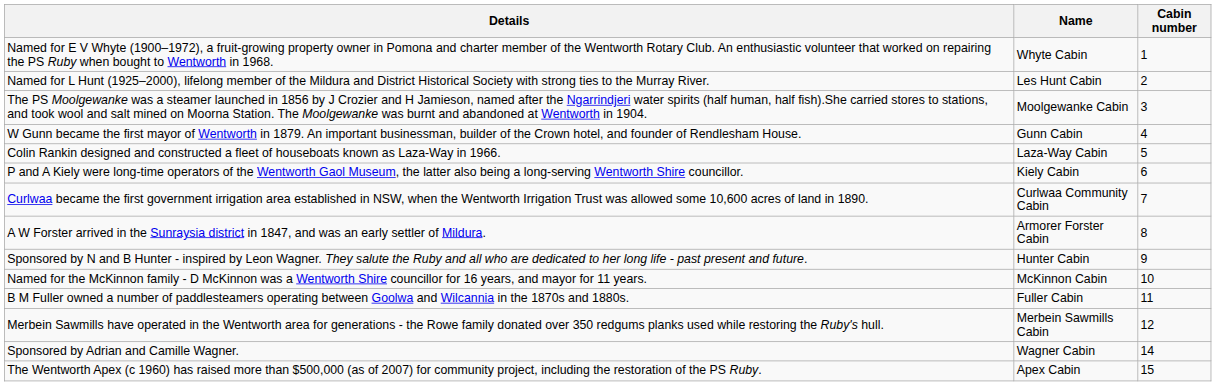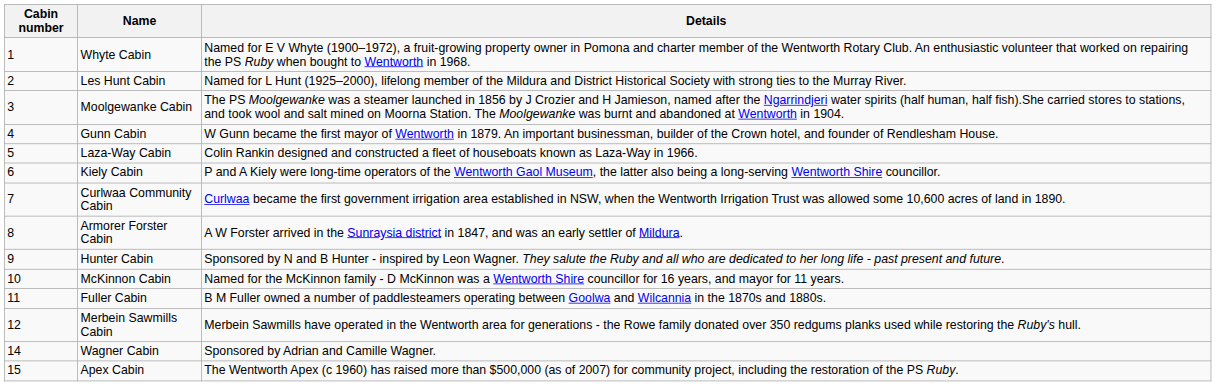columns swapped: (1174, 21) <-> (509, 21)
